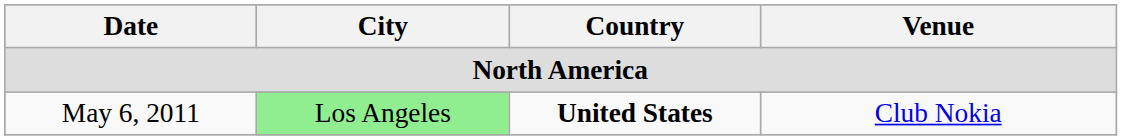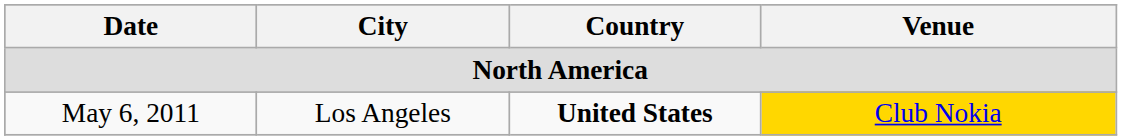(383, 112) lightgreen background -> (383, 112) no background
(938, 112) no background -> (938, 112) gold background
